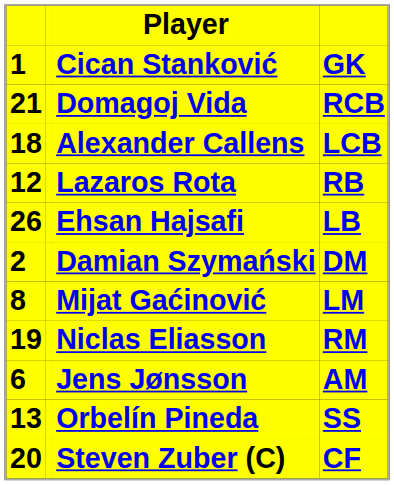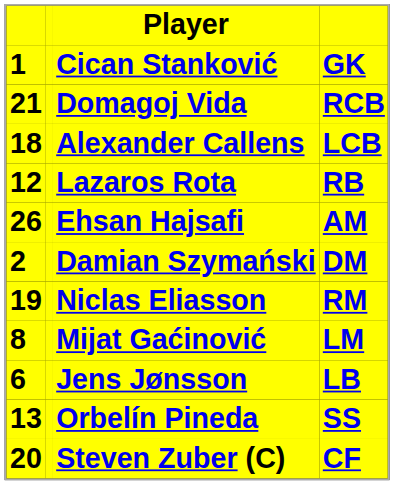(342, 221) LB -> (345, 221) AM
rows swapped: (161, 340) <-> (161, 300)
(345, 379) AM -> (342, 379) LB
